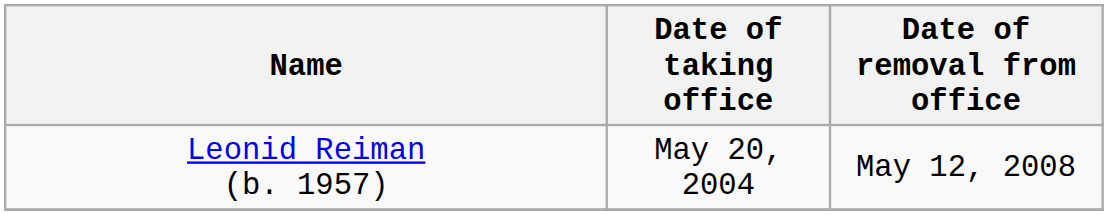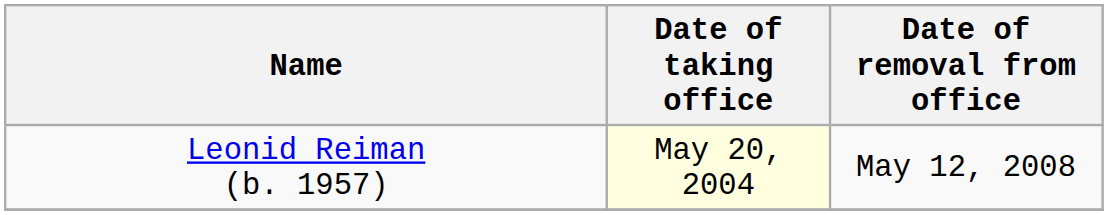(718, 168) no background -> (718, 168) lightyellow background
